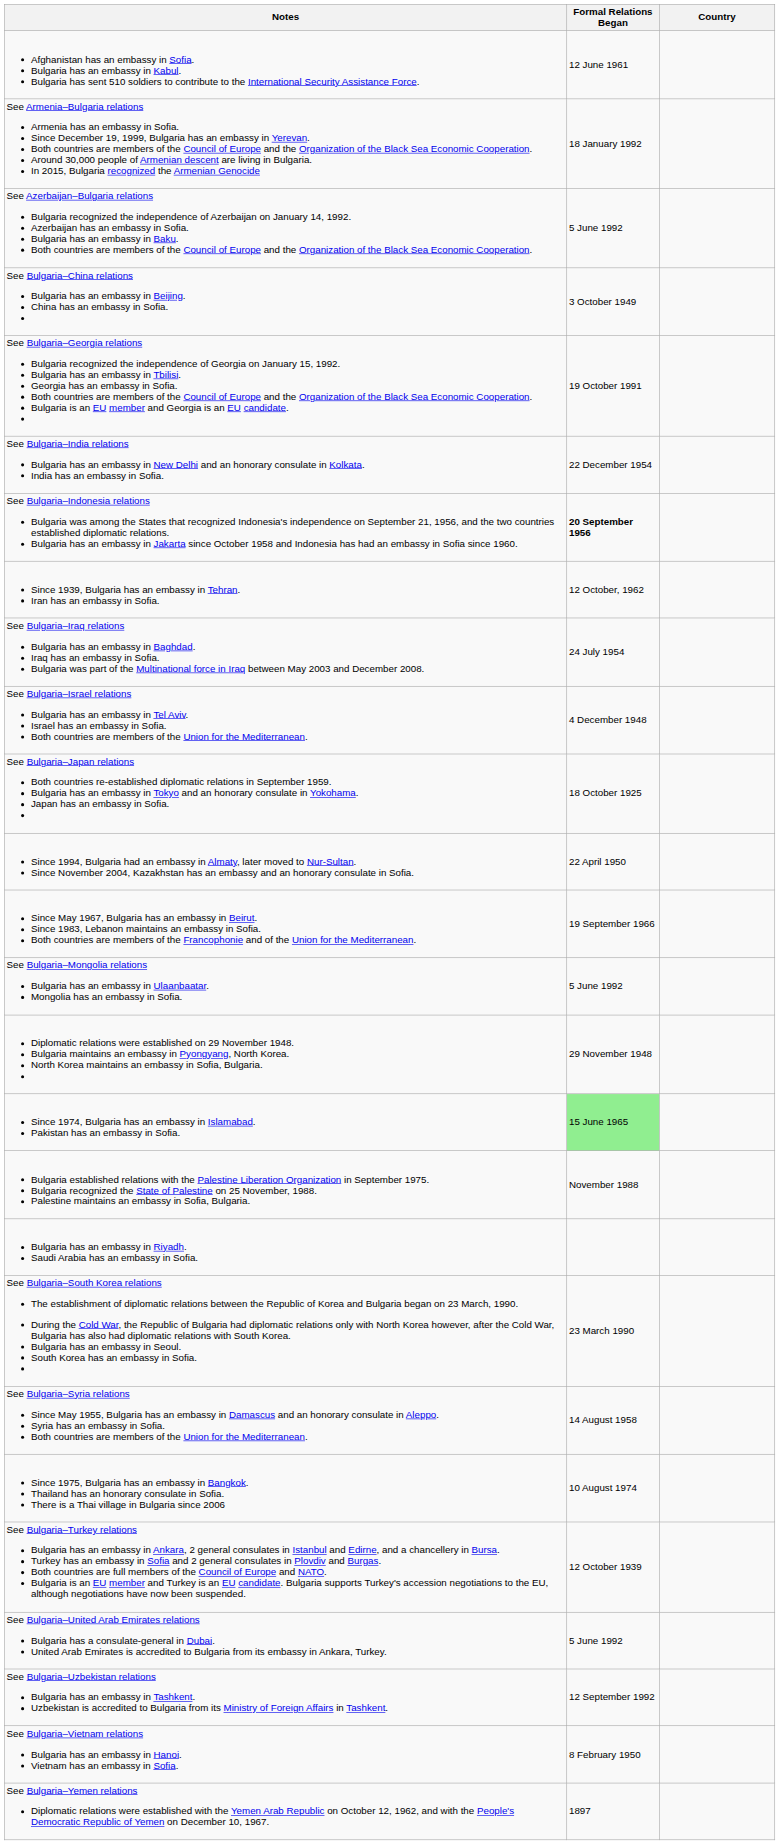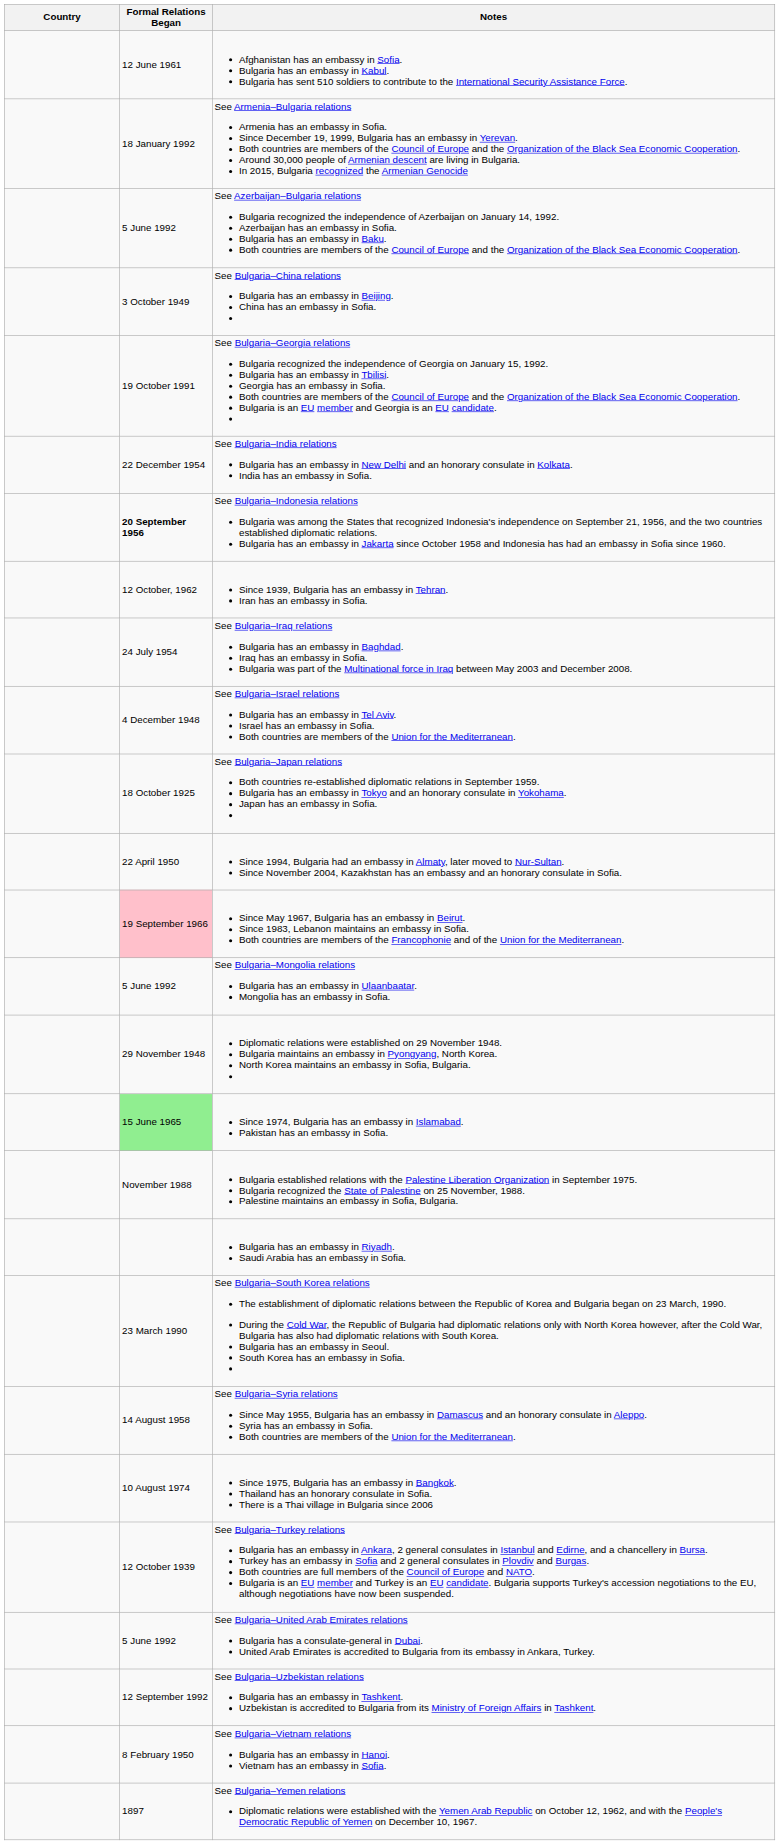columns swapped: (717, 17) <-> (286, 17)
(612, 924) no background -> (165, 924) pink background
